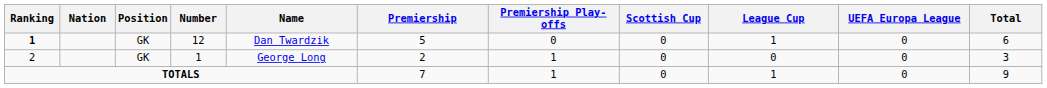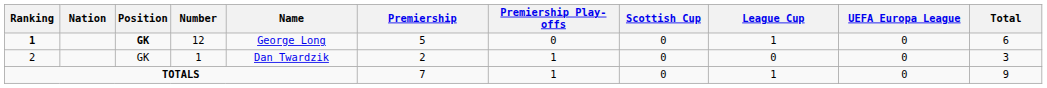(143, 42) normal -> (143, 42) bold
(291, 42) Dan Twardzik -> (291, 42) George Long
(291, 58) George Long -> (291, 58) Dan Twardzik
